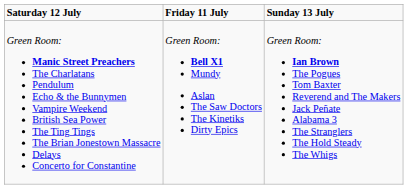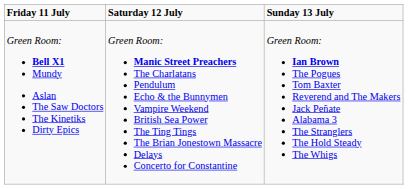columns swapped: (197, 12) <-> (44, 12)
